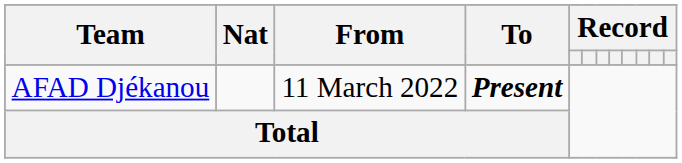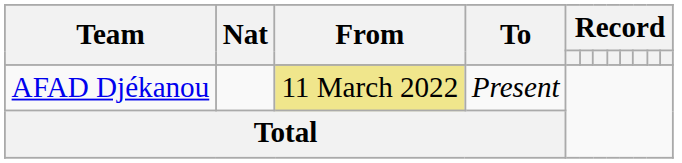(370, 87) no background -> (370, 87) khaki background
(517, 87) bold -> (516, 87) normal
